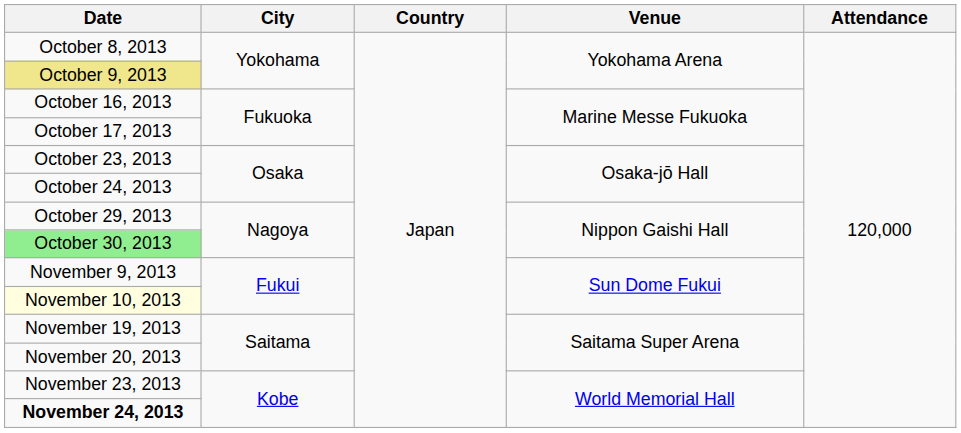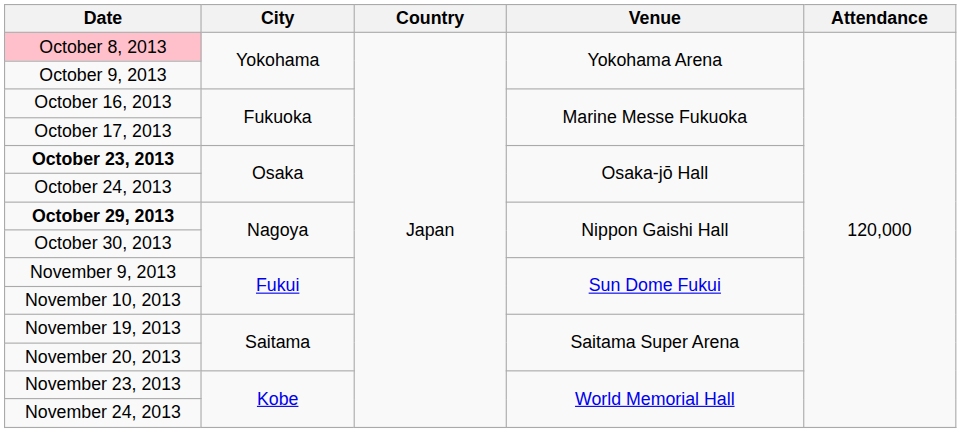(103, 46) no background -> (103, 46) pink background
(103, 74) khaki background -> (103, 74) no background
(103, 159) normal -> (103, 159) bold
(103, 215) normal -> (103, 215) bold
(103, 243) lightgreen background -> (103, 243) no background
(103, 300) lightyellow background -> (103, 300) no background
(103, 412) bold -> (103, 412) normal
